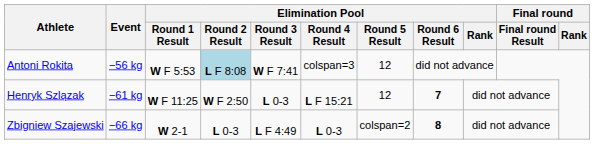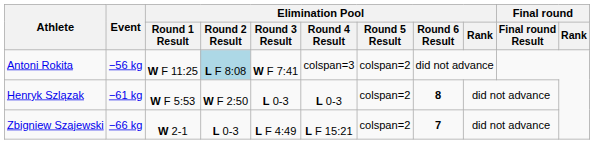(173, 71) W F 5:53 -> (173, 71) W F 11:25
(385, 65) 12 -> (385, 65) colspan=2
(173, 101) W F 11:25 -> (173, 101) W F 5:53
(329, 101) L F 15:21 -> (329, 101) L 0-3
(385, 95) 12 -> (385, 95) colspan=2
(438, 95) 7 -> (438, 95) 8
(329, 131) L 0-3 -> (329, 131) L F 15:21
(438, 125) 8 -> (438, 125) 7
